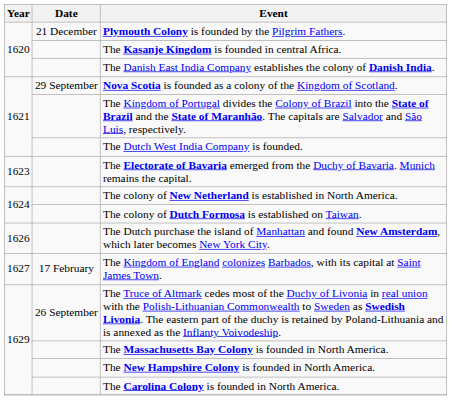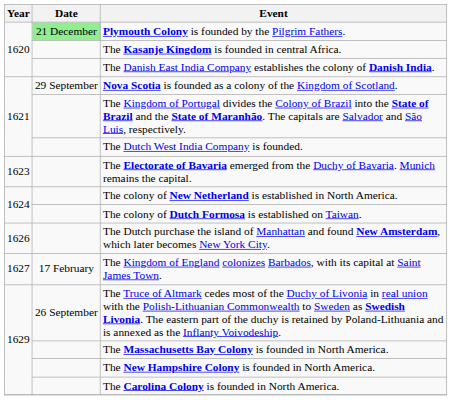(66, 31) no background -> (66, 31) lightgreen background
